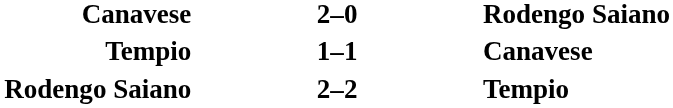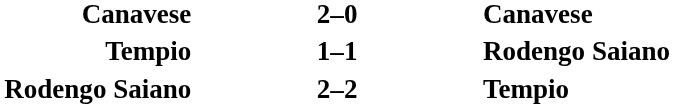(577, 13) Rodengo Saiano -> (538, 13) Canavese
(538, 51) Canavese -> (577, 51) Rodengo Saiano
